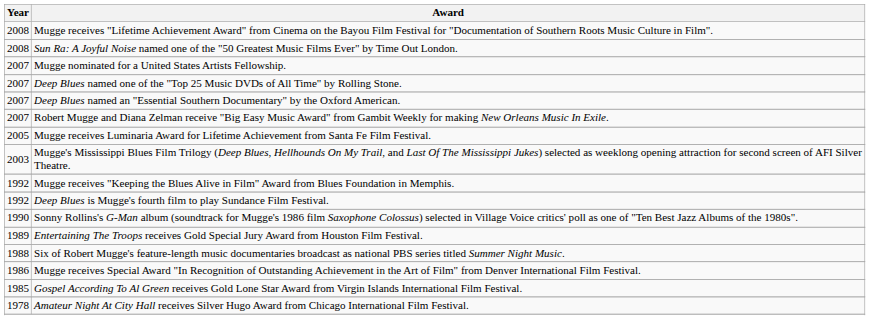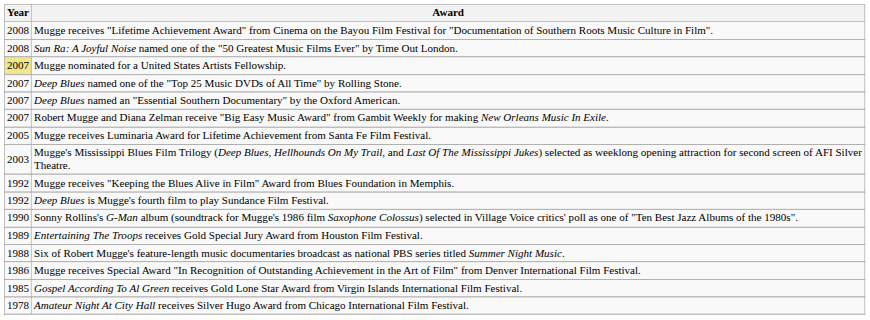(18, 65) no background -> (18, 65) khaki background
